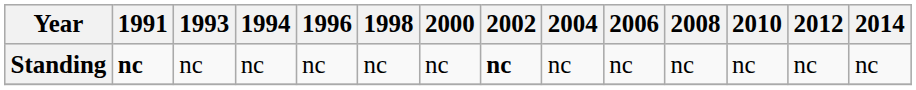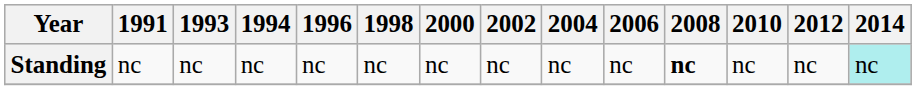(130, 63) bold -> (130, 63) normal
(499, 63) bold -> (498, 63) normal
(682, 63) normal -> (683, 63) bold
(867, 63) no background -> (867, 63) paleturquoise background
